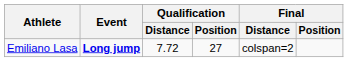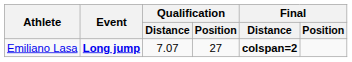(168, 48) 7.72 -> (168, 48) 7.07
(268, 48) normal -> (270, 48) bold
